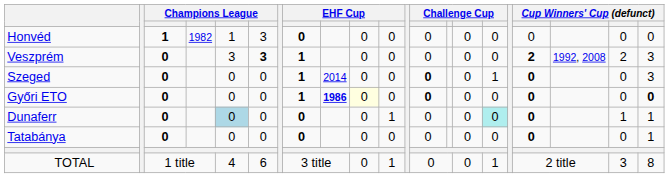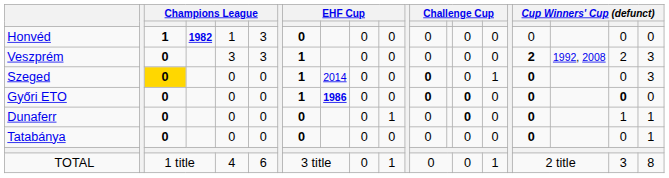(200, 37) normal -> (200, 37) bold
(263, 57) bold -> (263, 57) normal
(165, 77) no background -> (165, 77) gold background
(364, 97) lightyellow background -> (364, 97) no background
(467, 97) normal -> (467, 97) bold
(623, 97) normal -> (623, 97) bold
(651, 97) bold -> (651, 97) normal
(232, 117) lightblue background -> (232, 117) no background
(467, 117) normal -> (467, 117) bold
(495, 117) paleturquoise background -> (495, 117) no background
